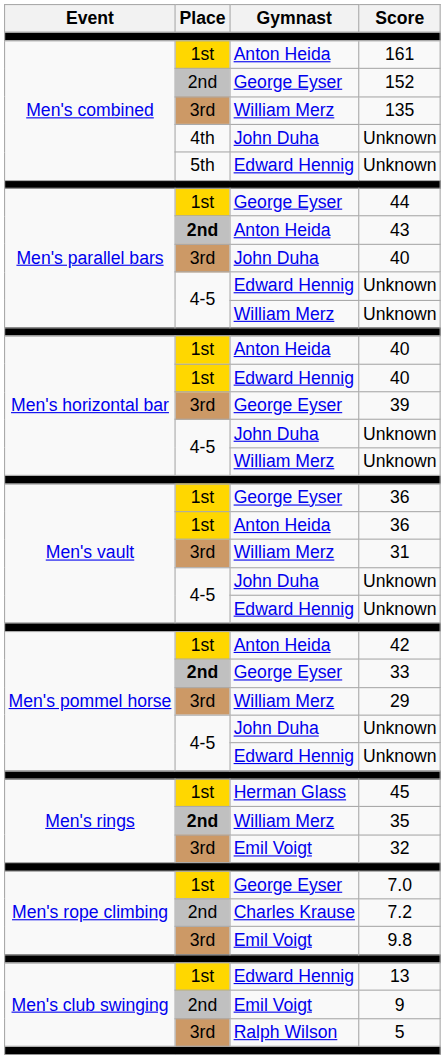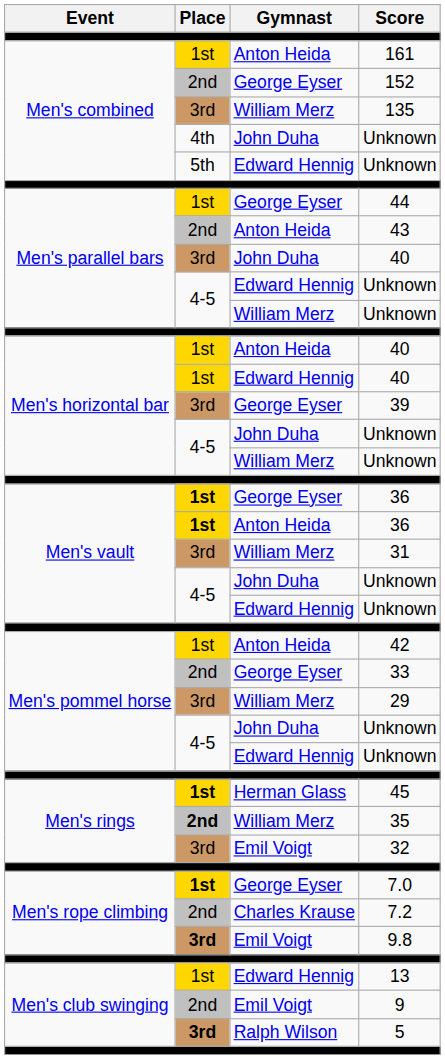(203, 230) bold -> (203, 230) normal
(203, 497) normal -> (203, 497) bold
(203, 525) normal -> (203, 525) bold
(203, 673) bold -> (203, 673) normal
(203, 792) normal -> (203, 792) bold
(203, 884) normal -> (203, 884) bold
(203, 940) normal -> (203, 940) bold
(203, 1032) normal -> (203, 1032) bold
